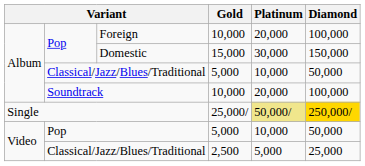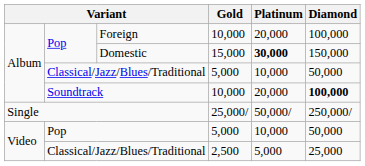(271, 53) normal -> (271, 53) bold
(328, 92) normal -> (328, 92) bold
(273, 111) khaki background -> (273, 111) no background
(330, 111) gold background -> (330, 111) no background
